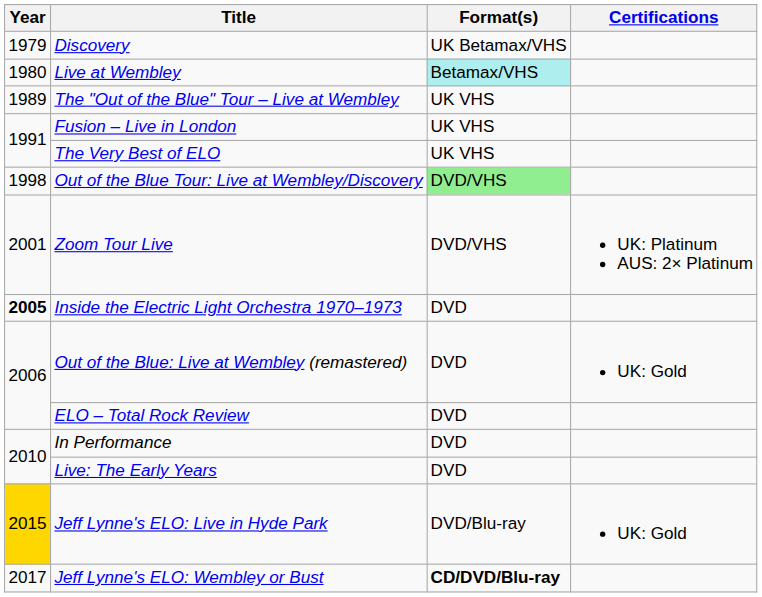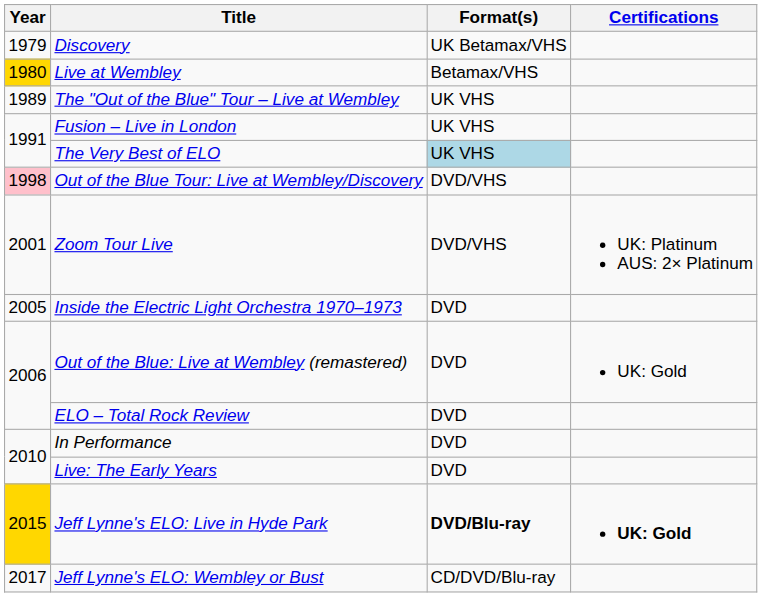(28, 72) no background -> (28, 72) gold background
(484, 72) paleturquoise background -> (484, 72) no background
(462, 153) no background -> (462, 153) lightblue background
(28, 180) no background -> (28, 180) pink background
(469, 180) lightgreen background -> (469, 180) no background
(28, 308) bold -> (28, 308) normal
(478, 524) normal -> (481, 524) bold
(664, 534) normal -> (664, 534) bold
(495, 577) bold -> (493, 577) normal
